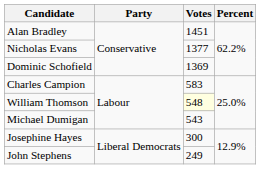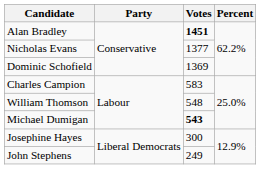(197, 31) normal -> (197, 31) bold
(194, 102) lightyellow background -> (194, 102) no background
(194, 119) normal -> (194, 119) bold
